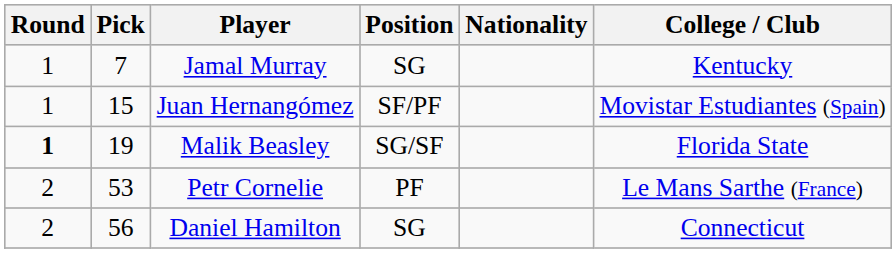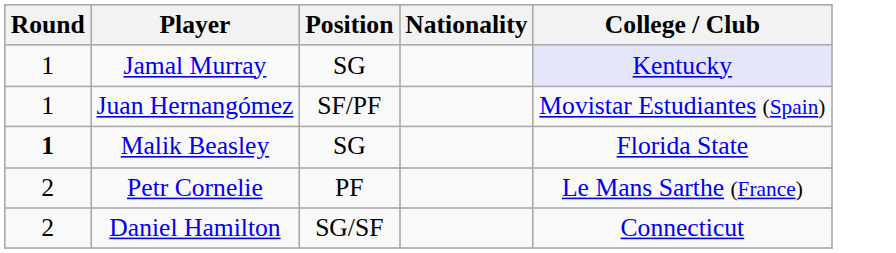- column: (121, 24)
(743, 65) no background -> (682, 65) lavender background
(409, 146) SG/SF -> (349, 146) SG
(409, 227) SG -> (349, 227) SG/SF
